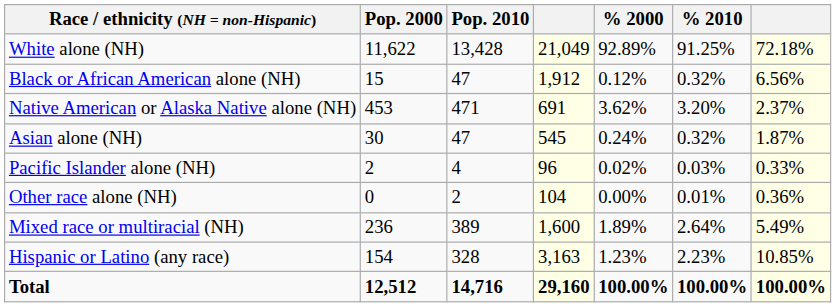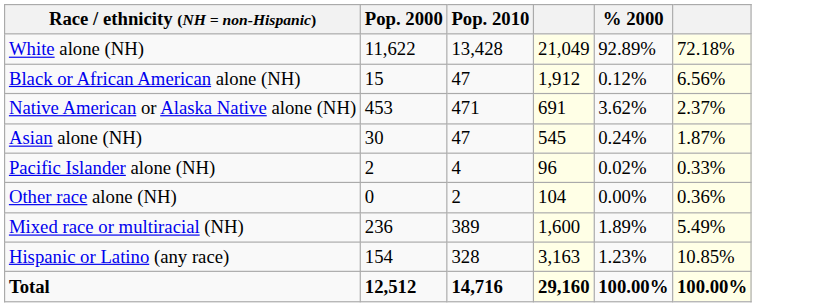- column: (712, 19)
